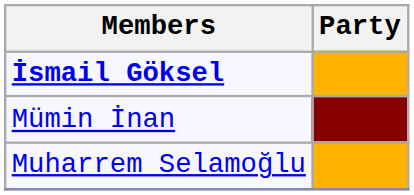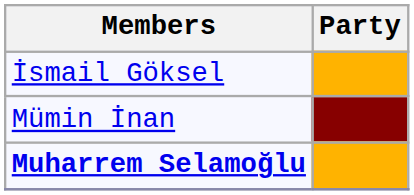(118, 74) bold -> (118, 74) normal
(159, 165) normal -> (159, 165) bold
